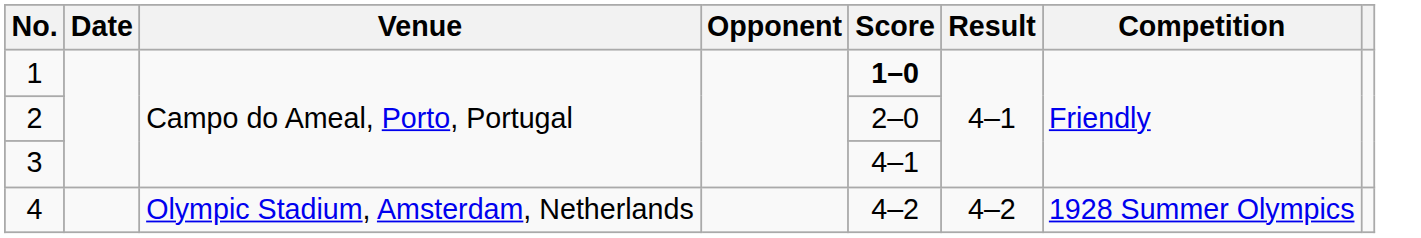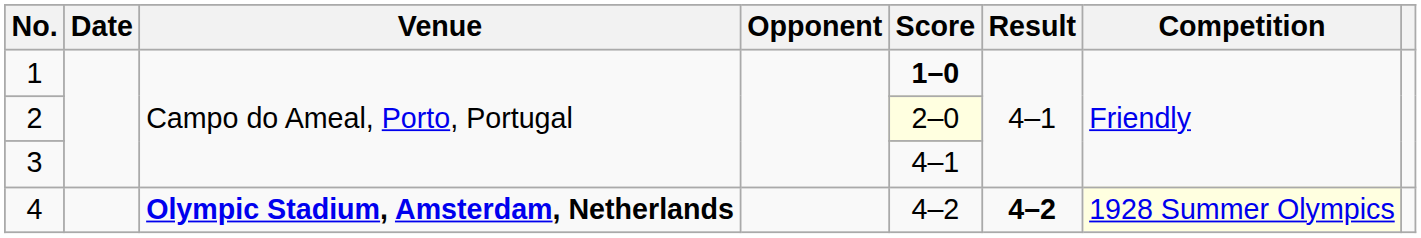(895, 118) no background -> (935, 118) lightyellow background
(420, 208) normal -> (440, 208) bold
(992, 208) normal -> (1032, 208) bold
(1202, 208) no background -> (1242, 208) lightyellow background
